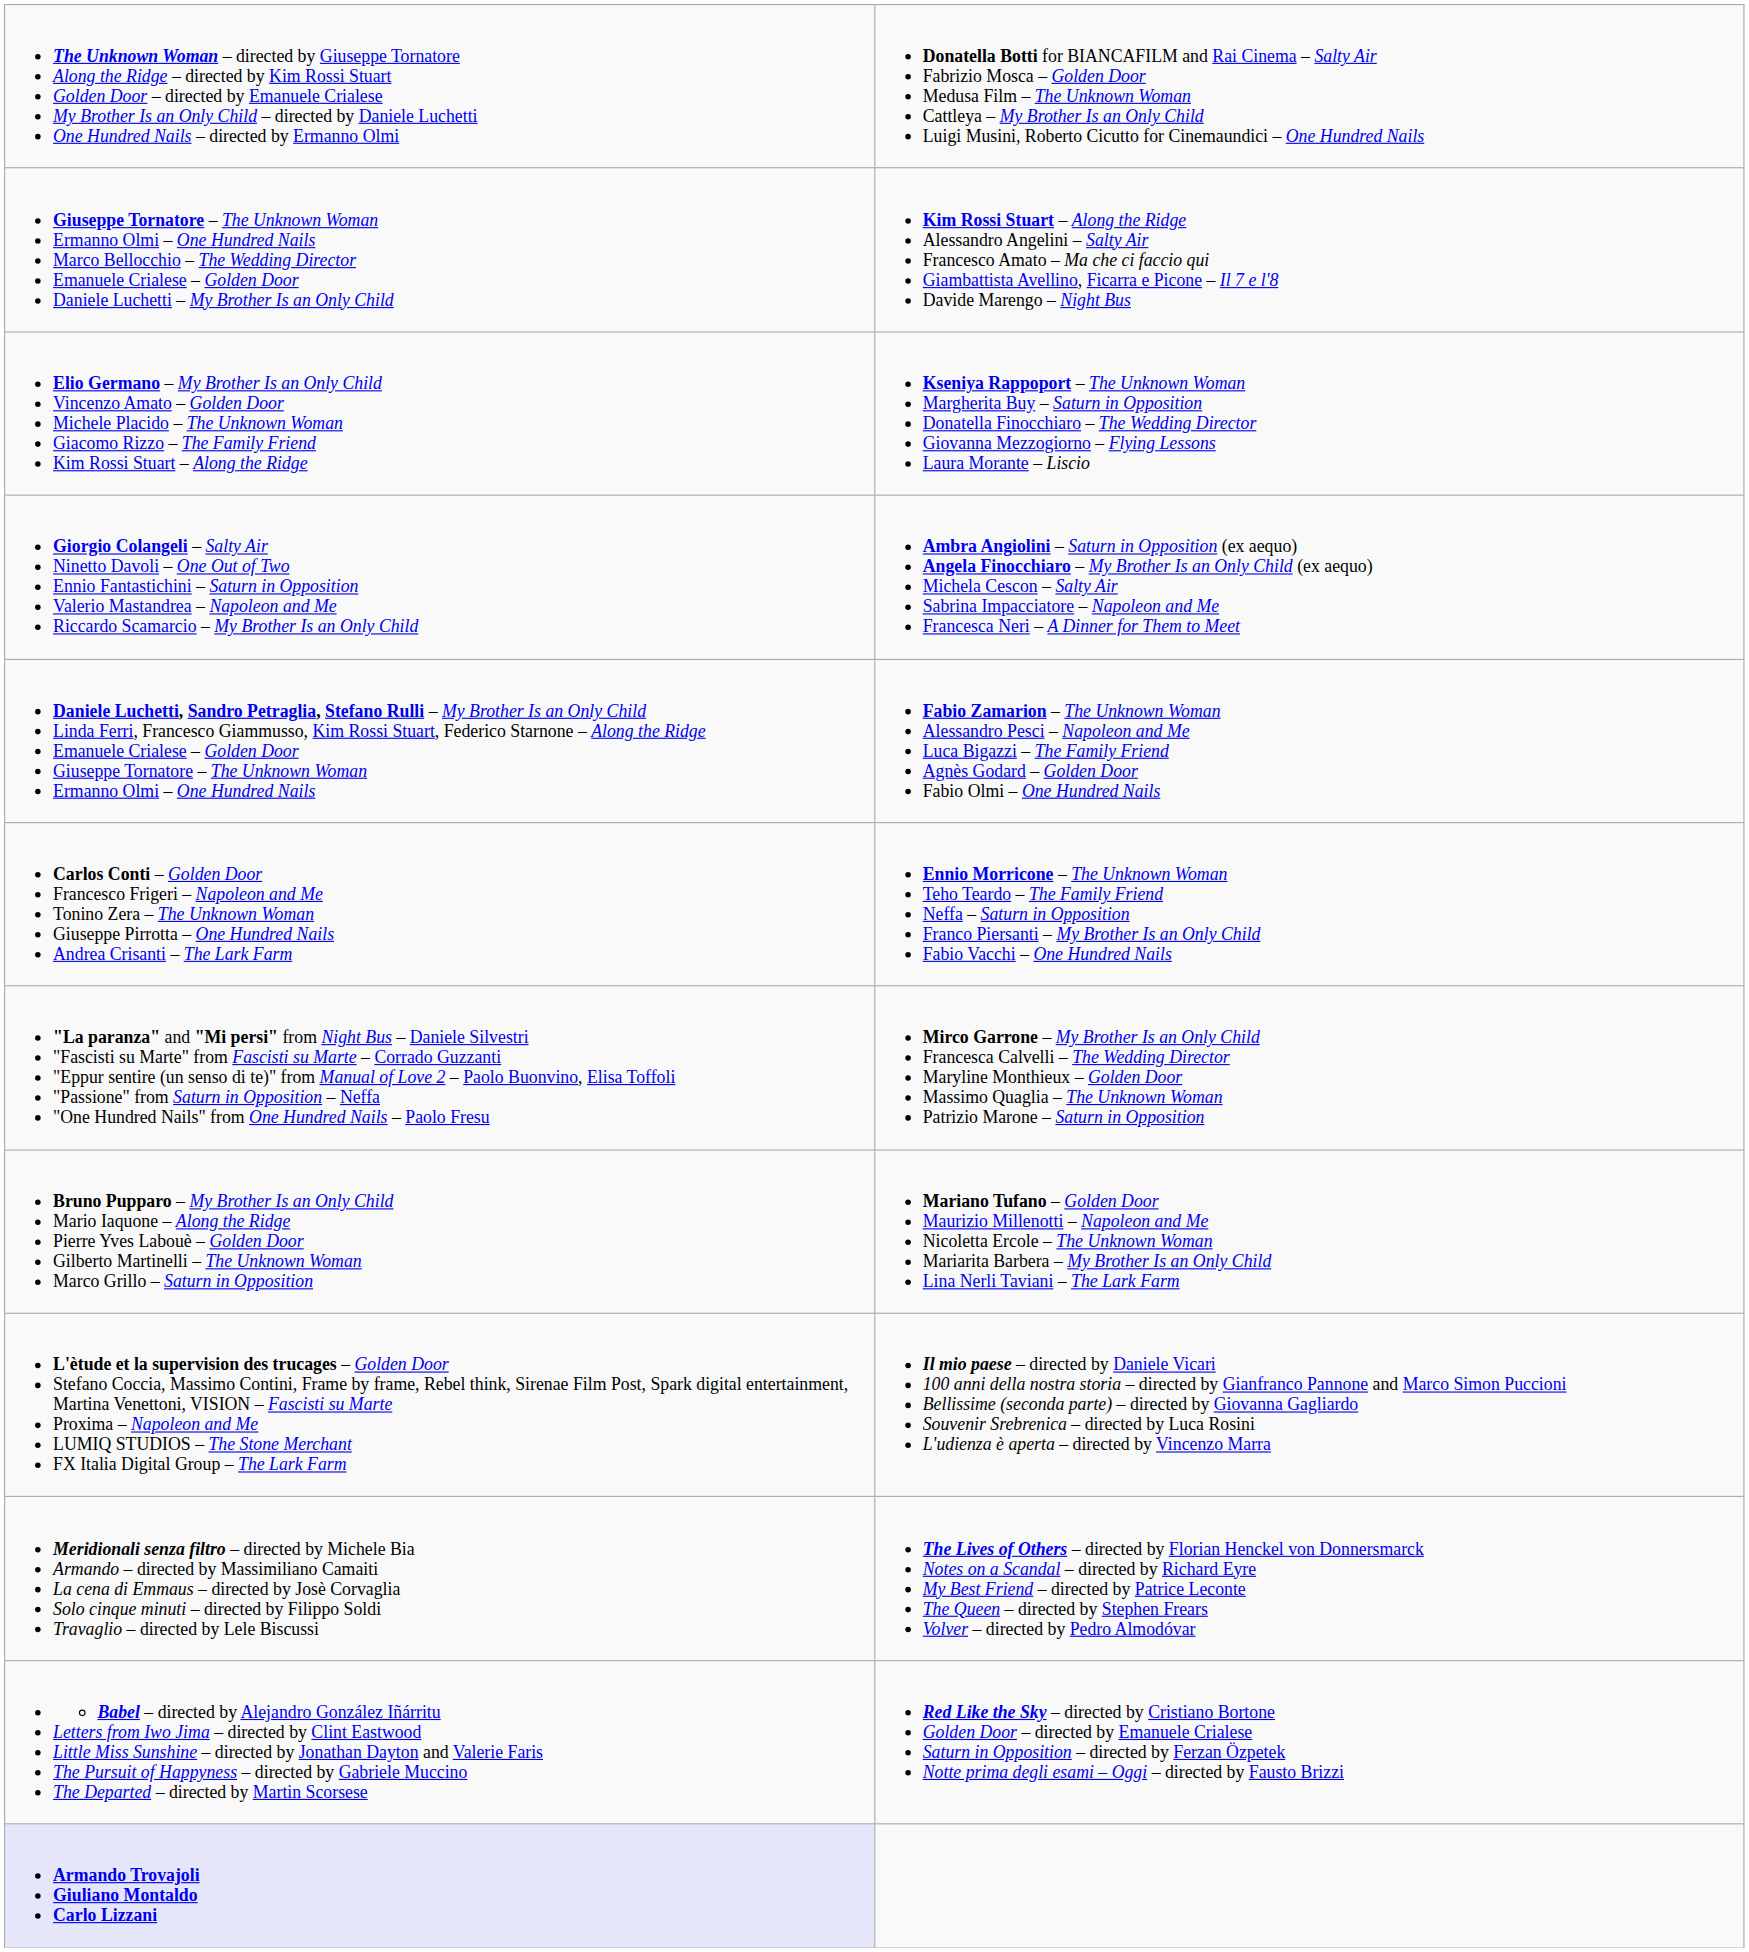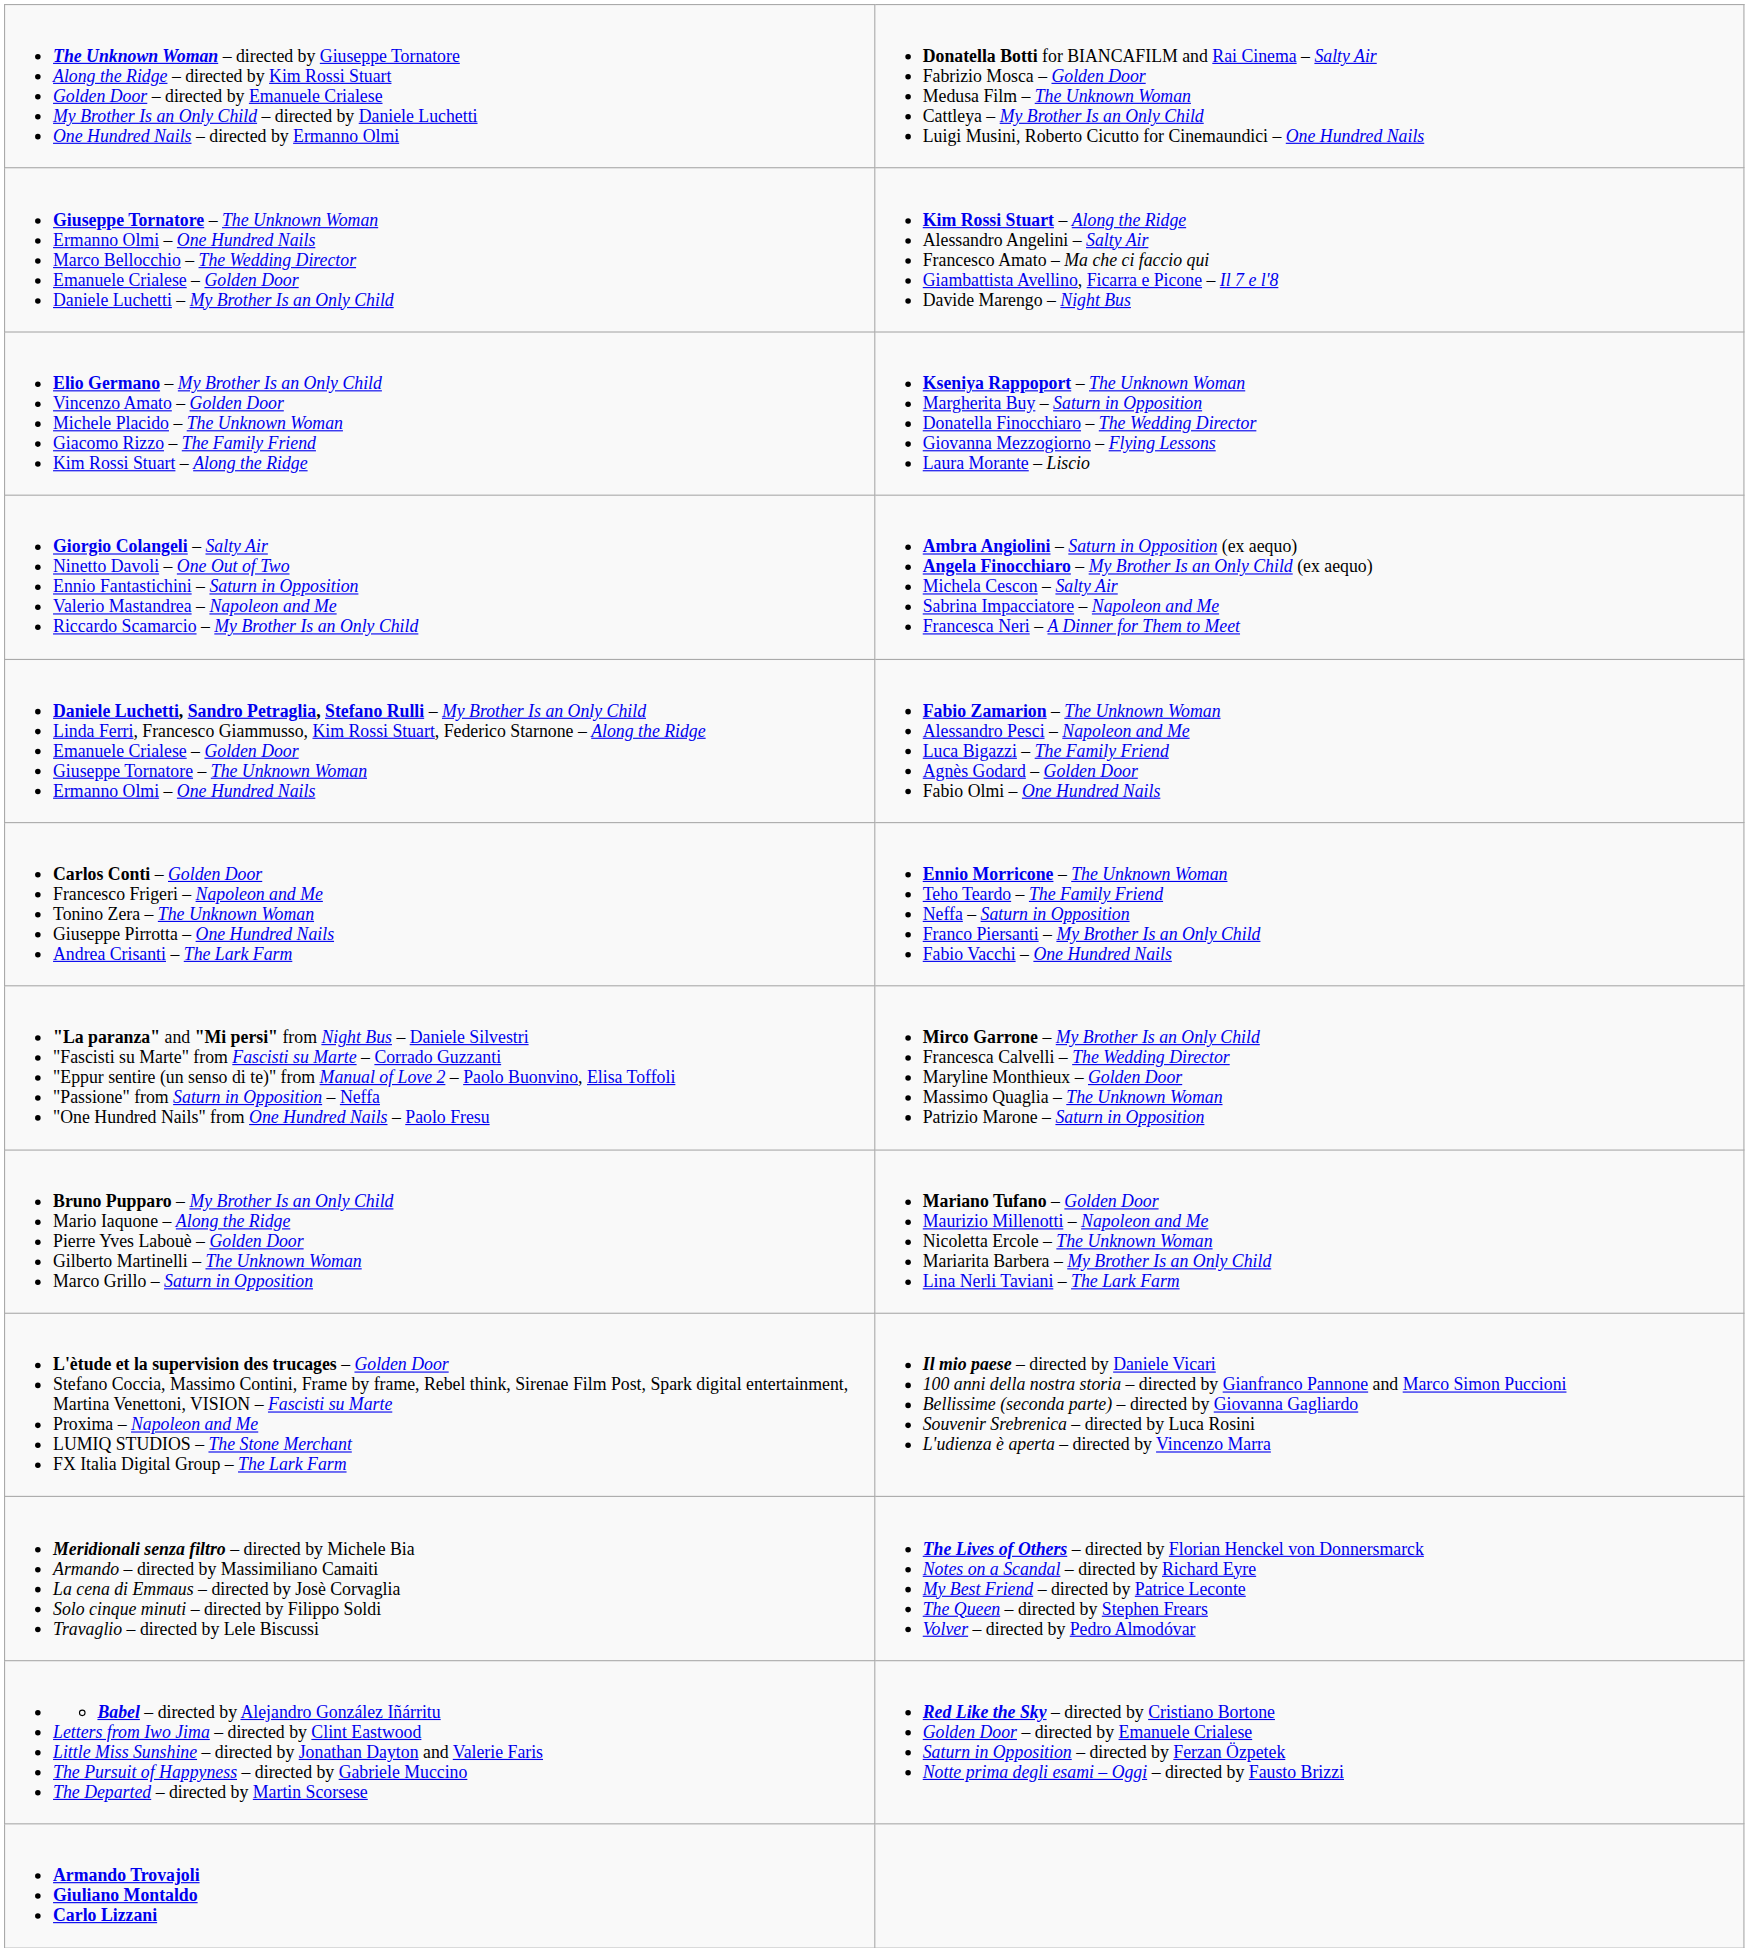(439, 1896) lavender background -> (439, 1896) no background
